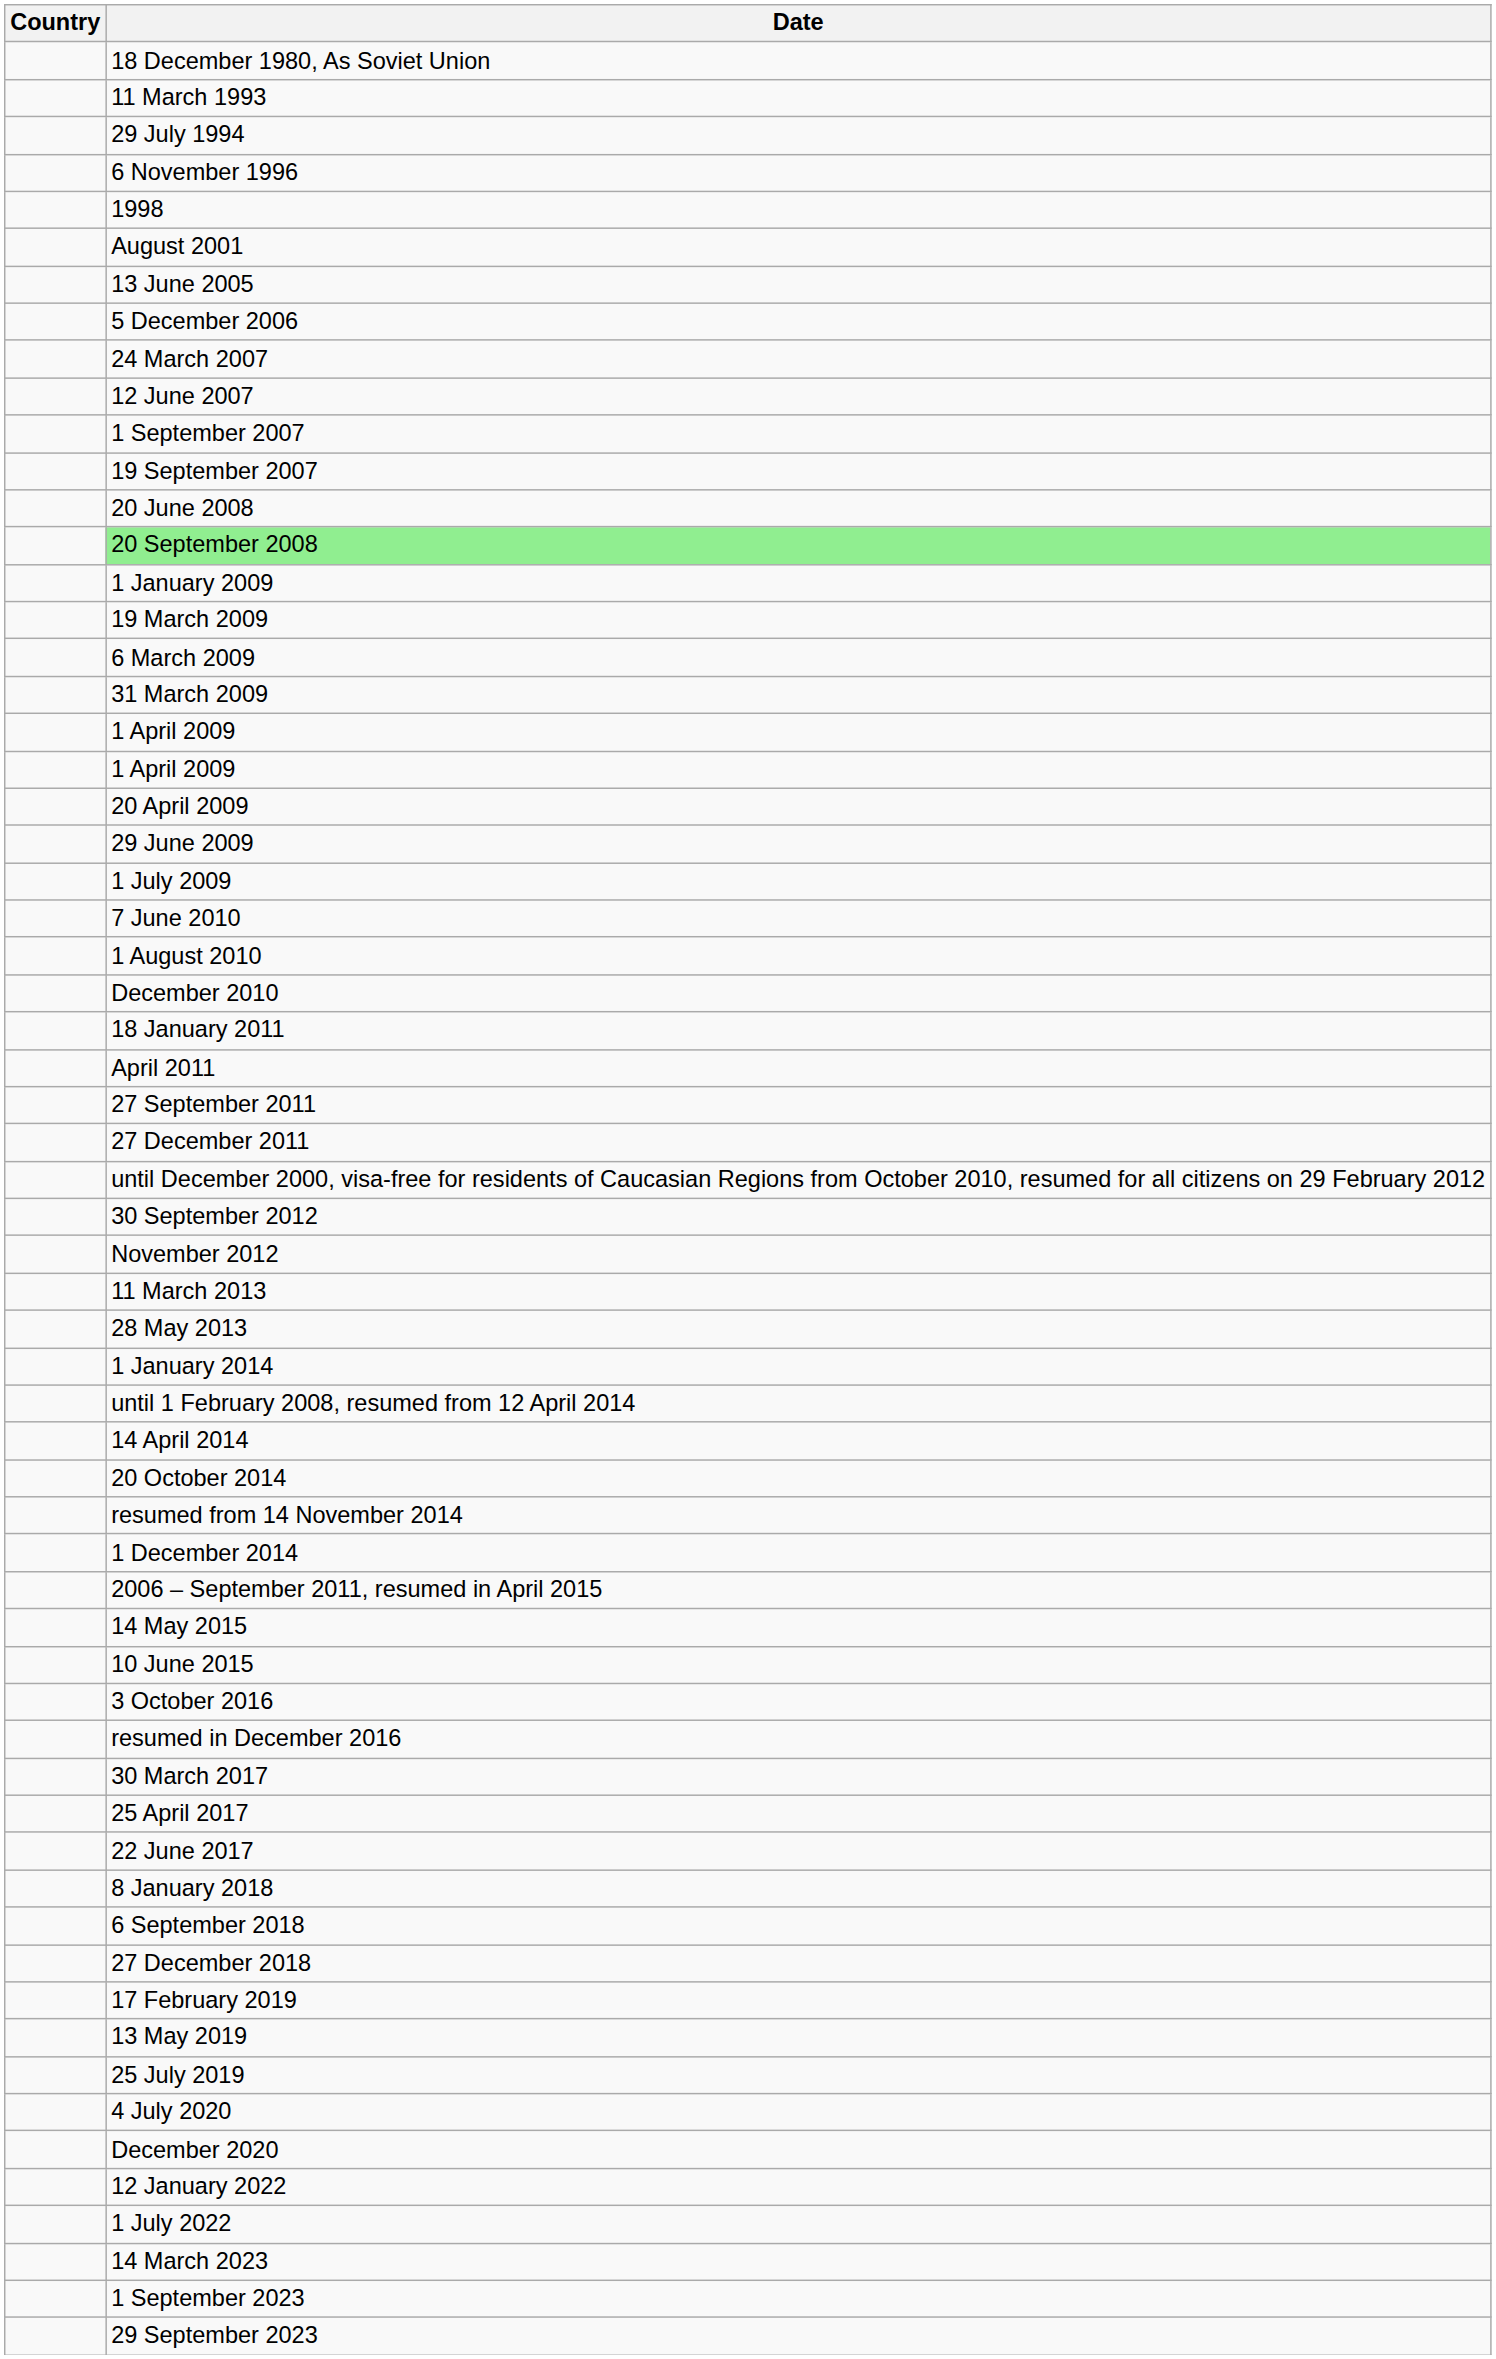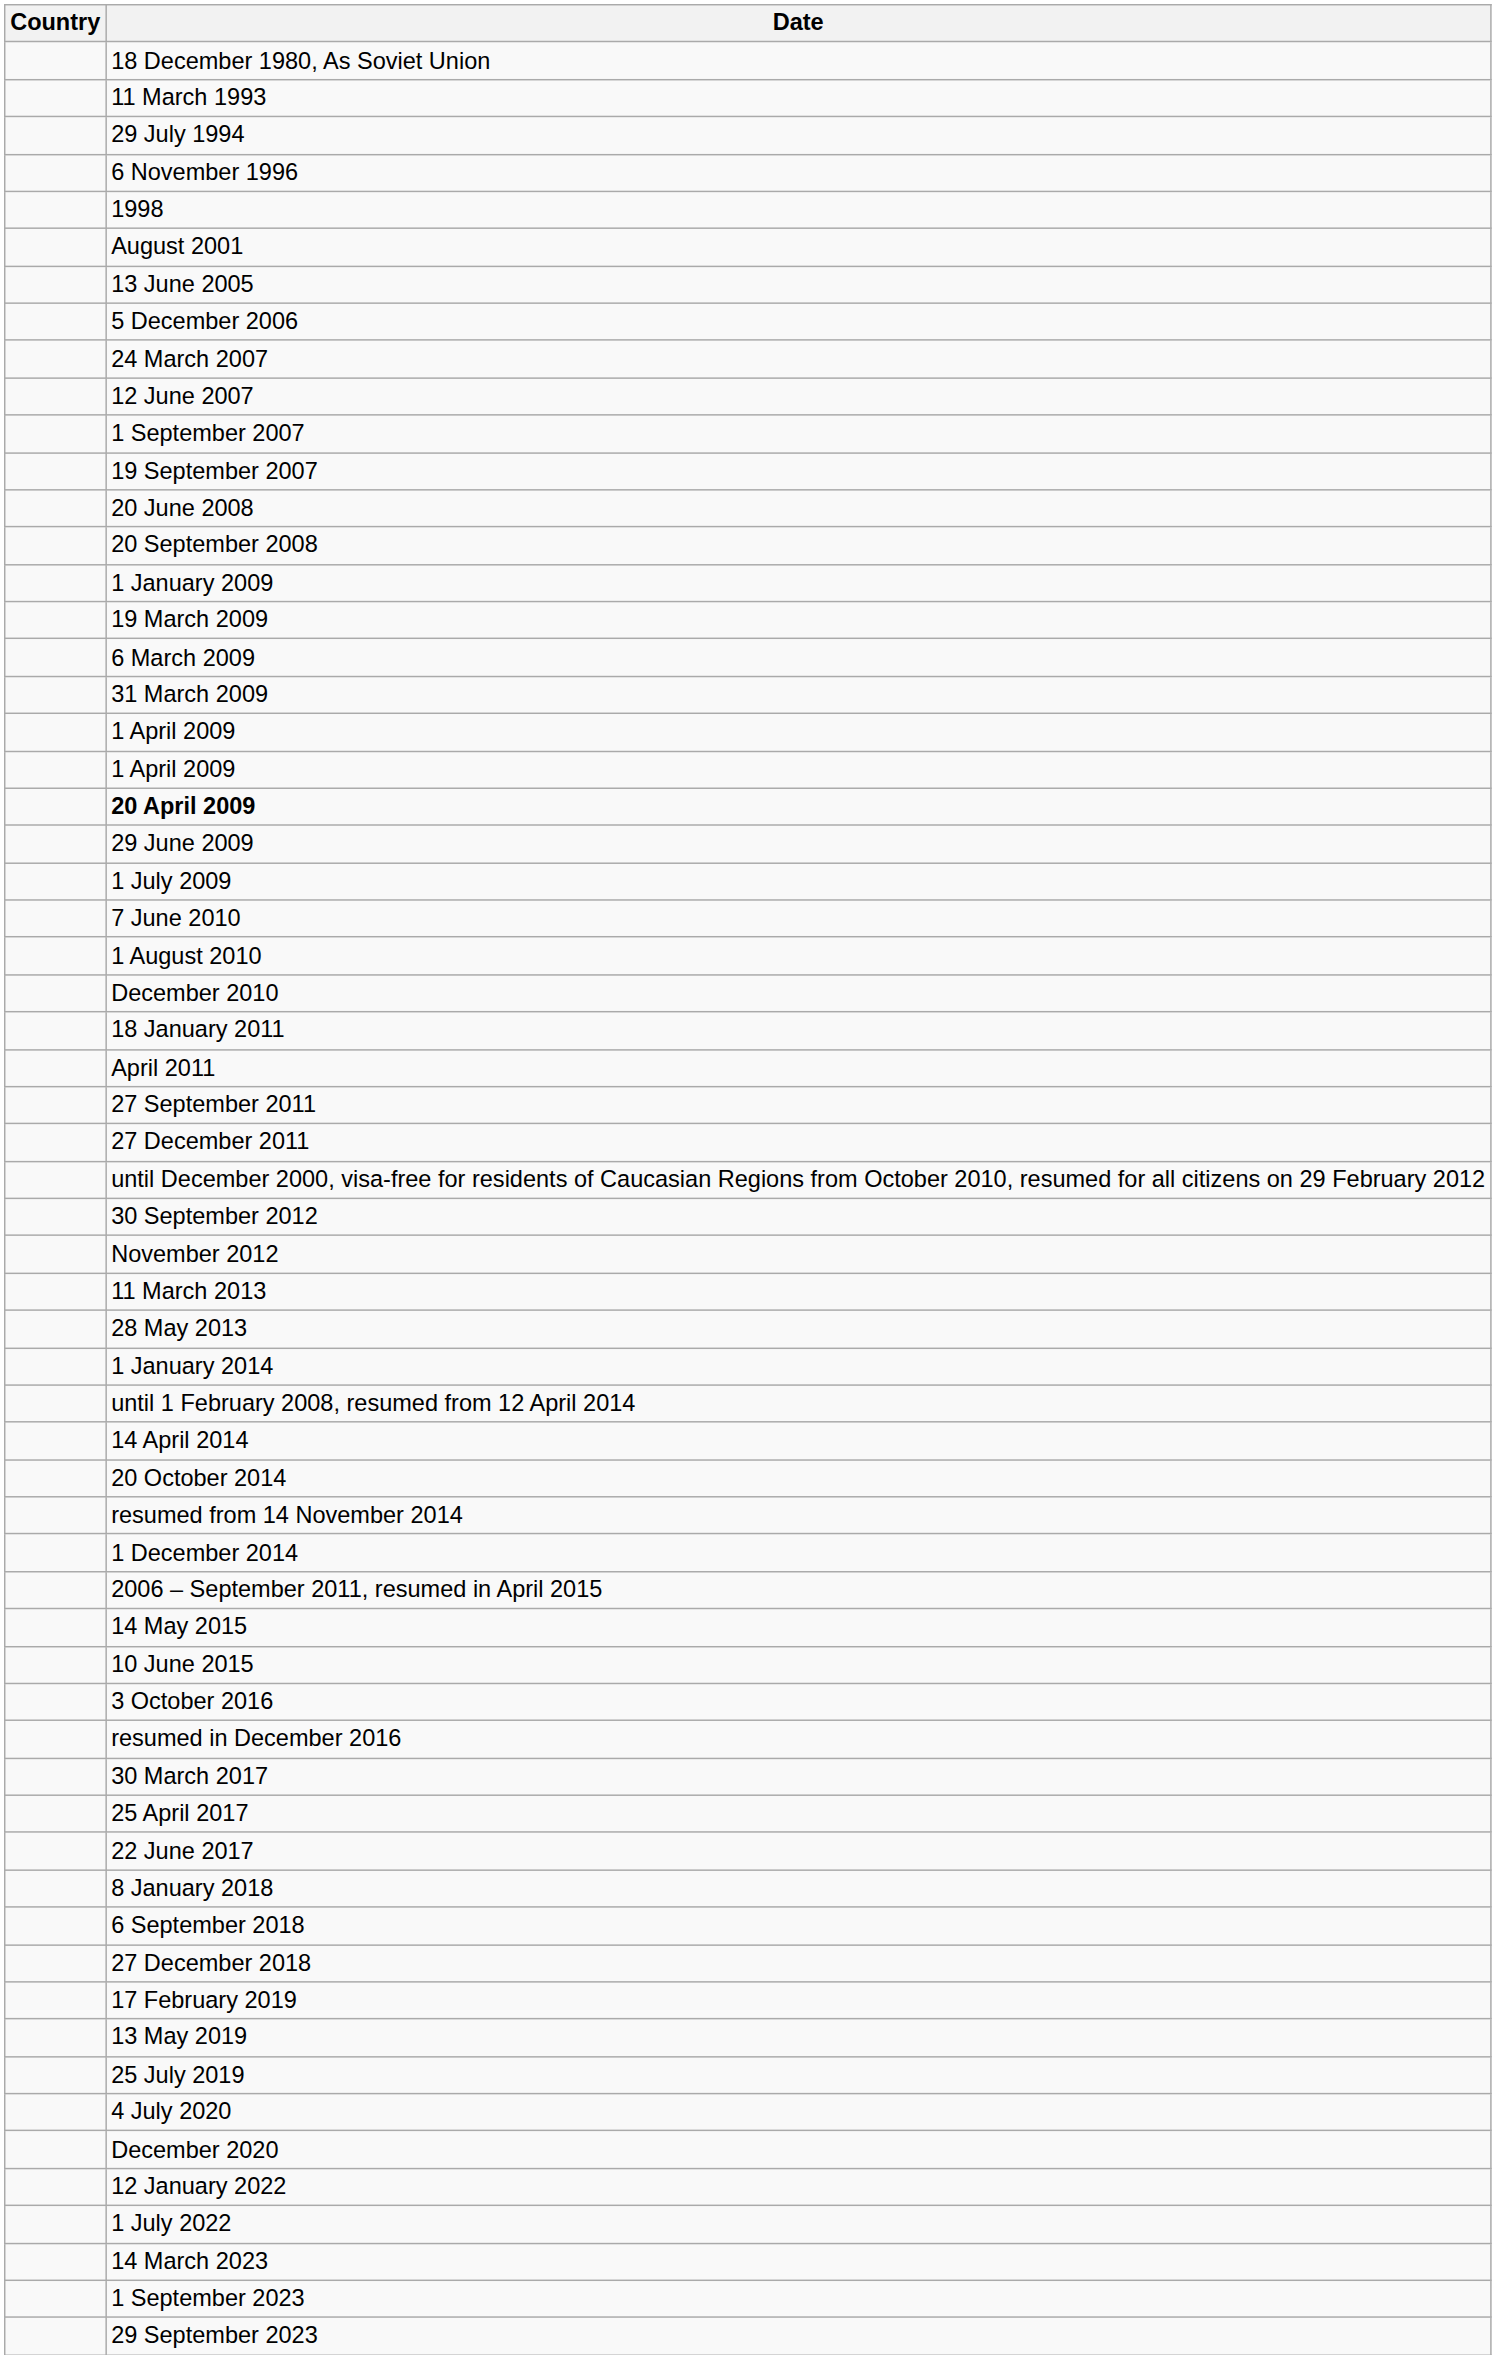(214, 545) lightgreen background -> (214, 545) no background
(180, 806) normal -> (183, 806) bold
